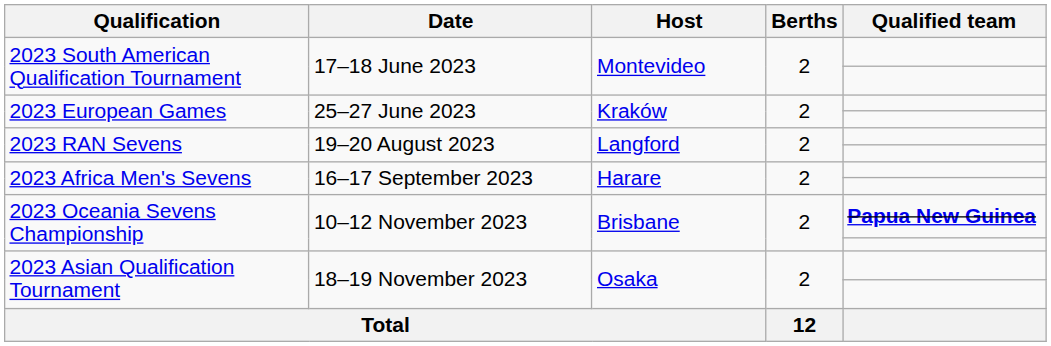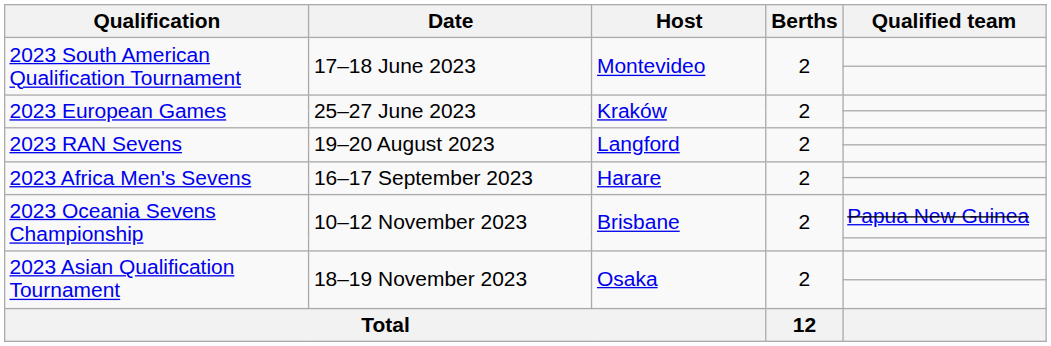(942, 216) bold -> (938, 216) normal
